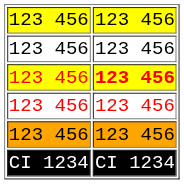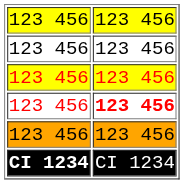(135, 77) bold -> (135, 77) normal
(135, 106) normal -> (135, 106) bold
(49, 163) normal -> (49, 163) bold
